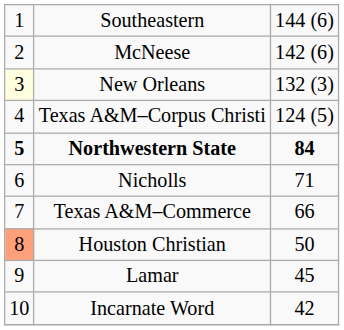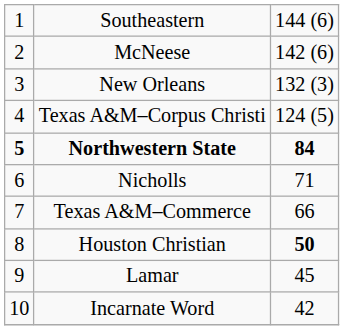(19, 84) lightyellow background -> (19, 84) no background
(19, 244) lightsalmon background -> (19, 244) no background
(304, 244) normal -> (304, 244) bold
